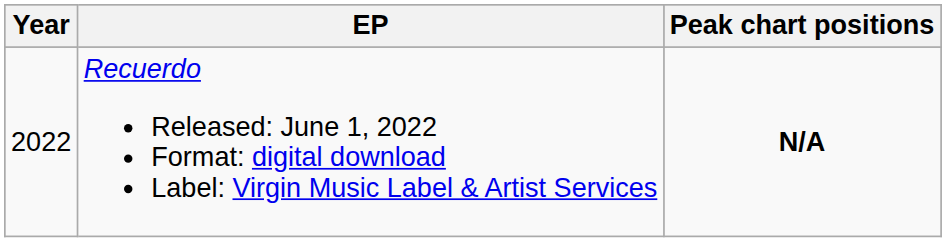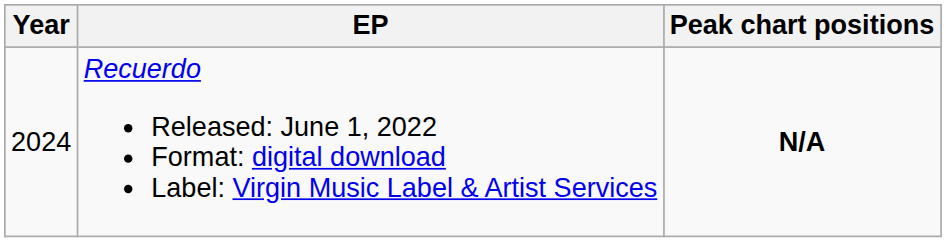(41, 141) 2022 -> (41, 141) 2024
